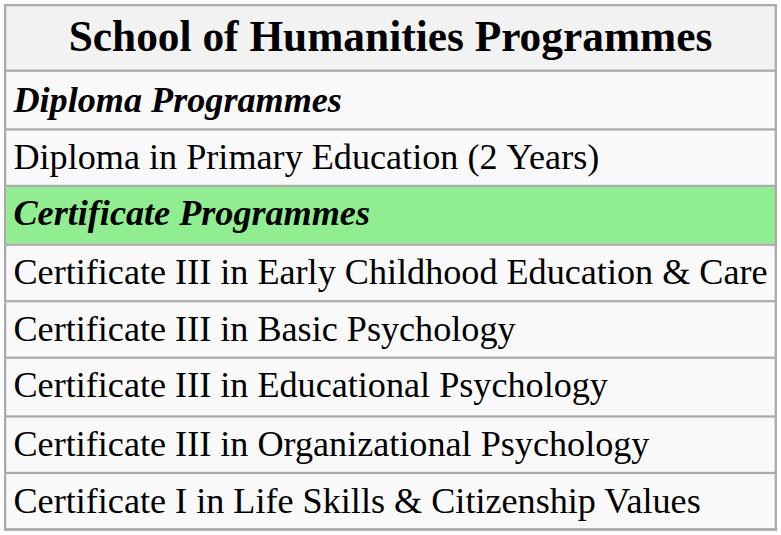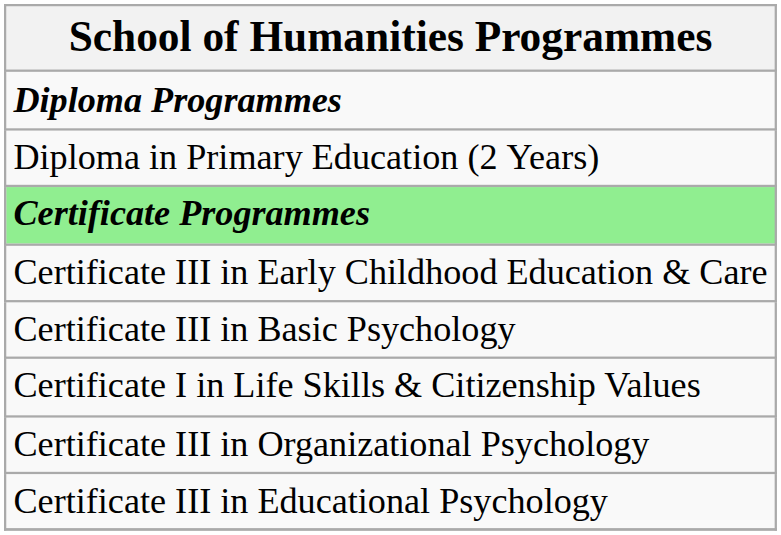(311, 386) Certificate III in Educational Psychology -> (357, 386) Certificate I in Life Skills & Citizenship Values
(357, 500) Certificate I in Life Skills & Citizenship Values -> (311, 500) Certificate III in Educational Psychology
